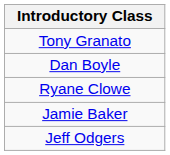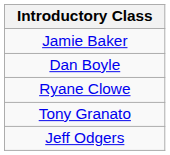(85, 41) Tony Granato -> (85, 41) Jamie Baker
(85, 114) Jamie Baker -> (85, 114) Tony Granato
